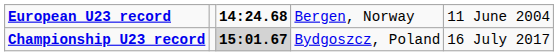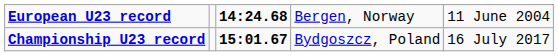(253, 40) lightgrey background -> (253, 40) no background
